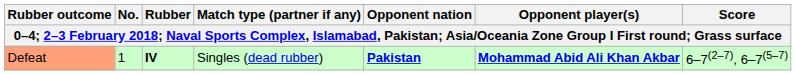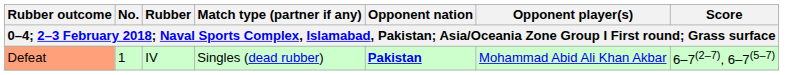(151, 58) bold -> (151, 58) normal
(579, 58) bold -> (573, 58) normal
